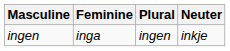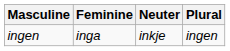columns swapped: (201, 14) <-> (157, 14)
